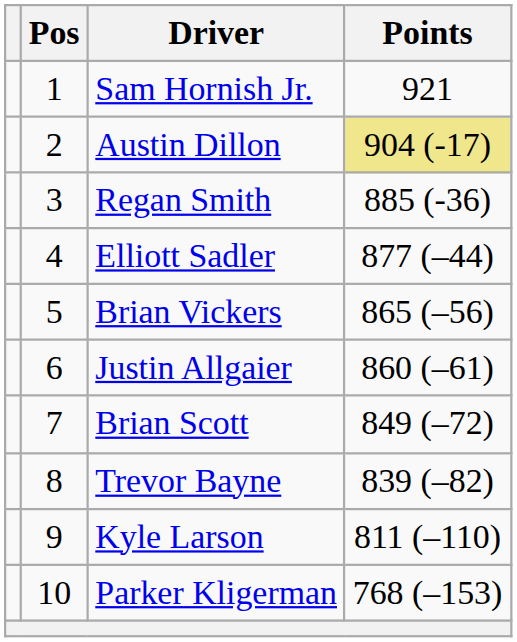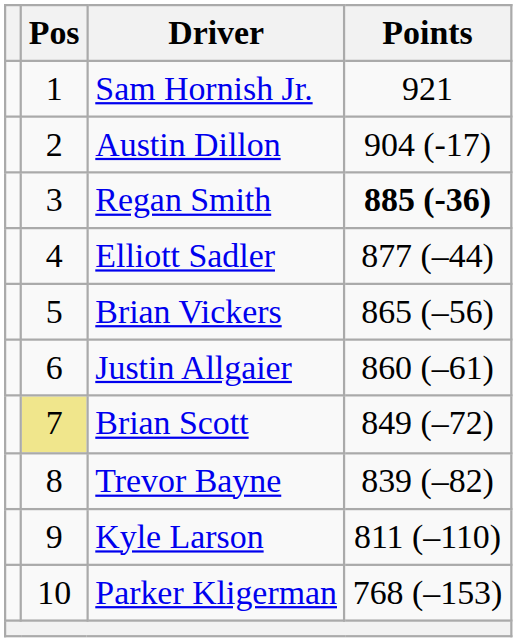(428, 144) khaki background -> (428, 144) no background
(428, 200) normal -> (428, 200) bold
(54, 423) no background -> (54, 423) khaki background
